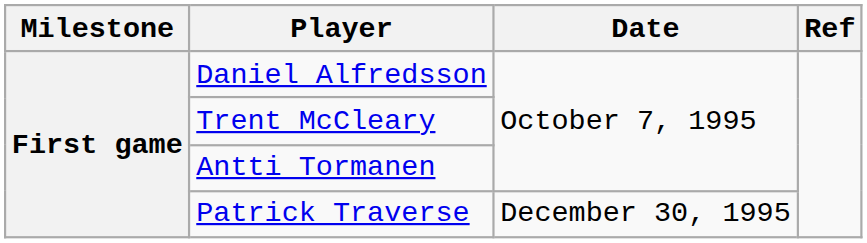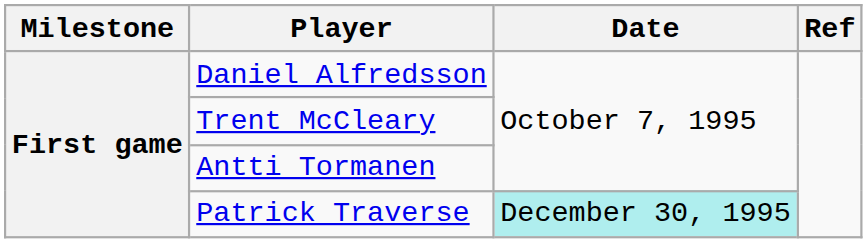(645, 214) no background -> (645, 214) paleturquoise background
